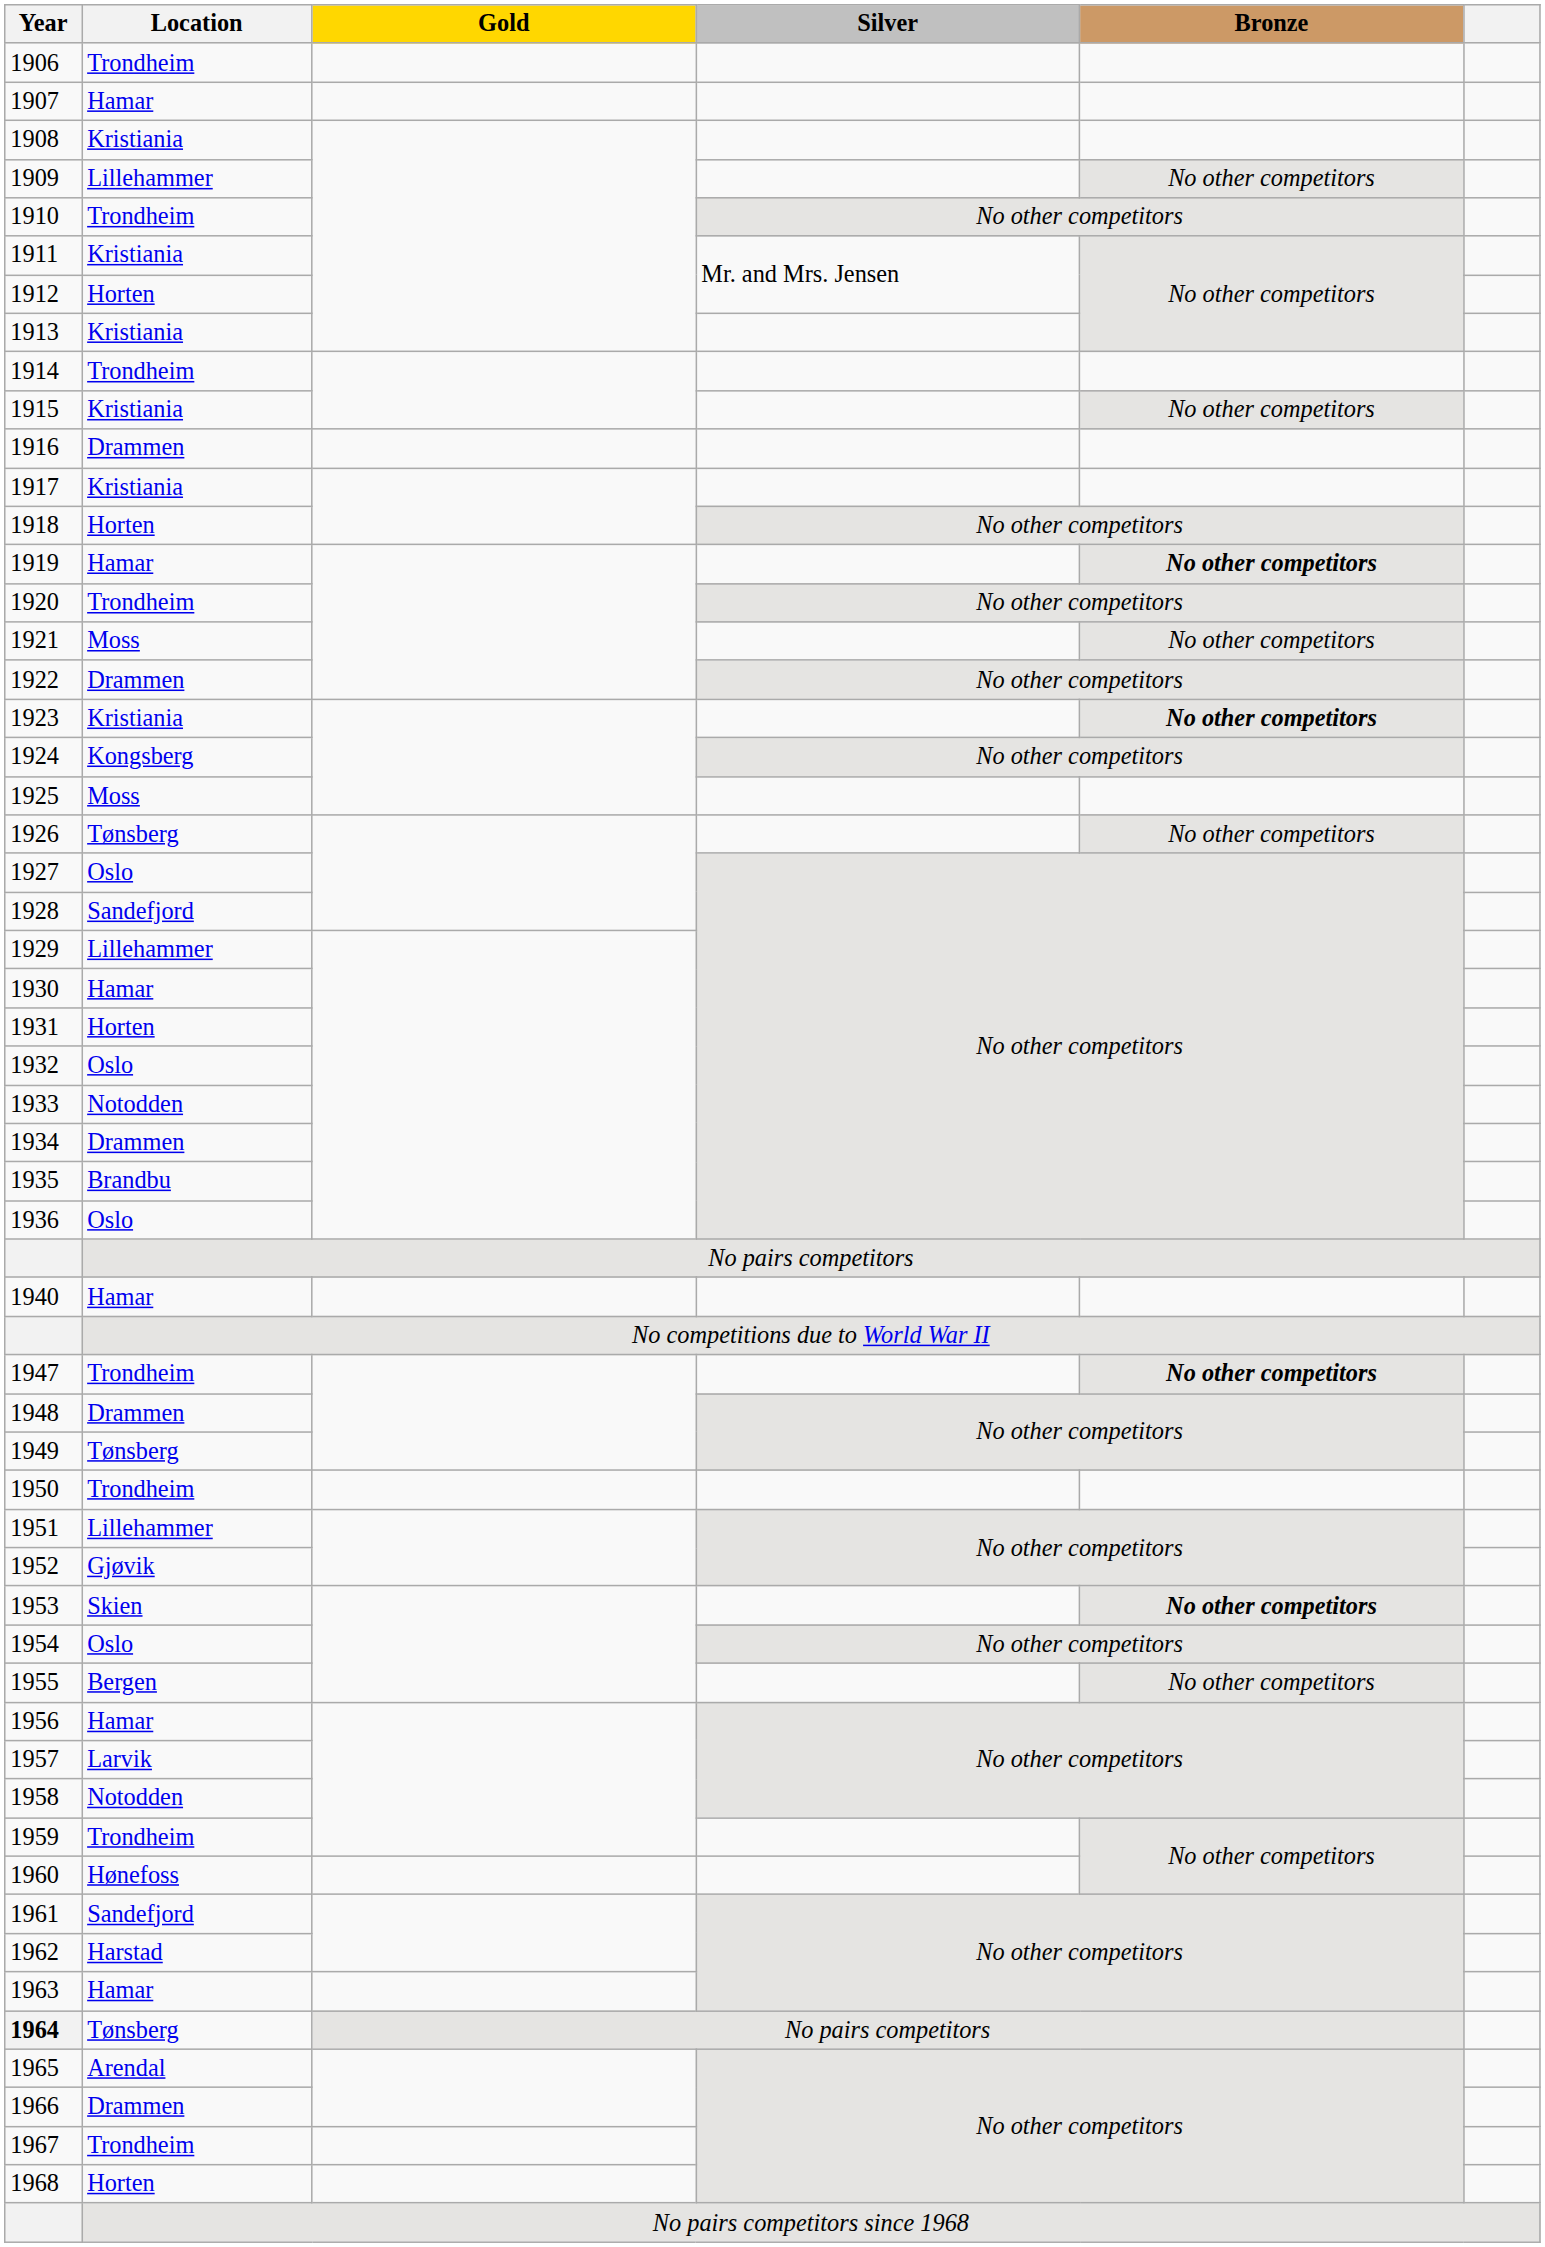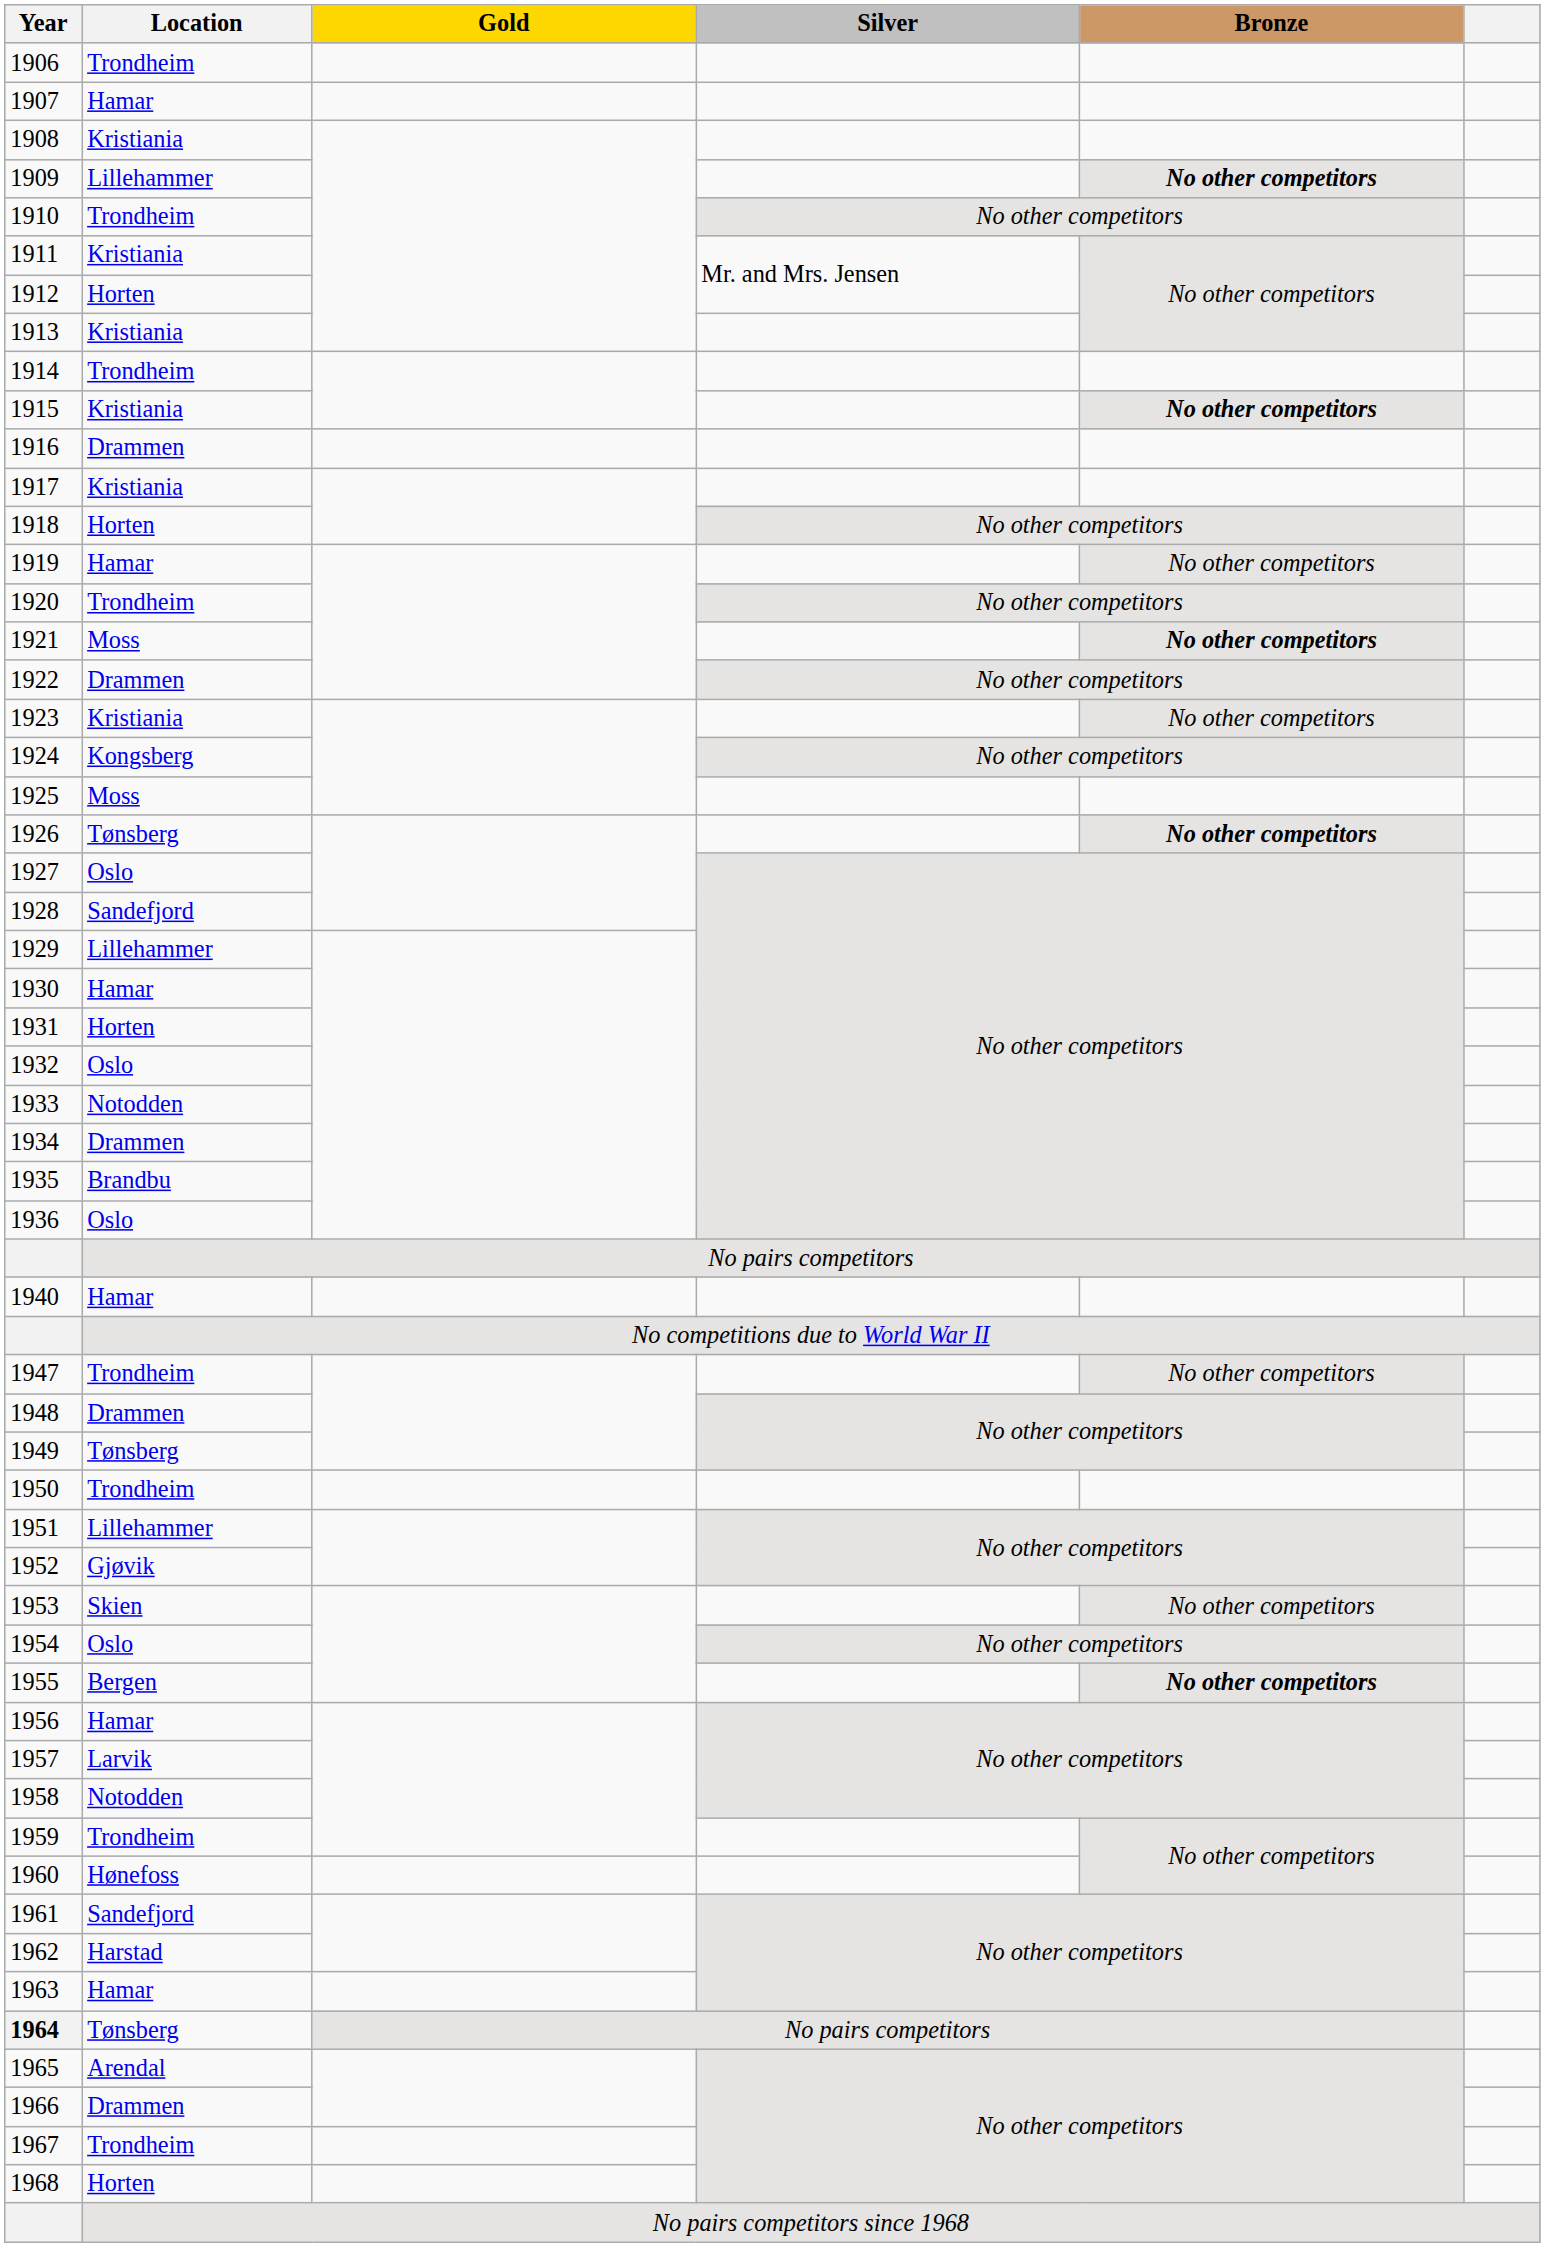(1271, 178) normal -> (1272, 178) bold
(1271, 409) normal -> (1272, 409) bold
(1272, 563) bold -> (1271, 563) normal
(1271, 640) normal -> (1272, 640) bold
(1272, 718) bold -> (1271, 718) normal
(1271, 833) normal -> (1272, 833) bold
(1272, 1373) bold -> (1271, 1373) normal
(1272, 1605) bold -> (1271, 1605) normal
(1271, 1682) normal -> (1272, 1682) bold
